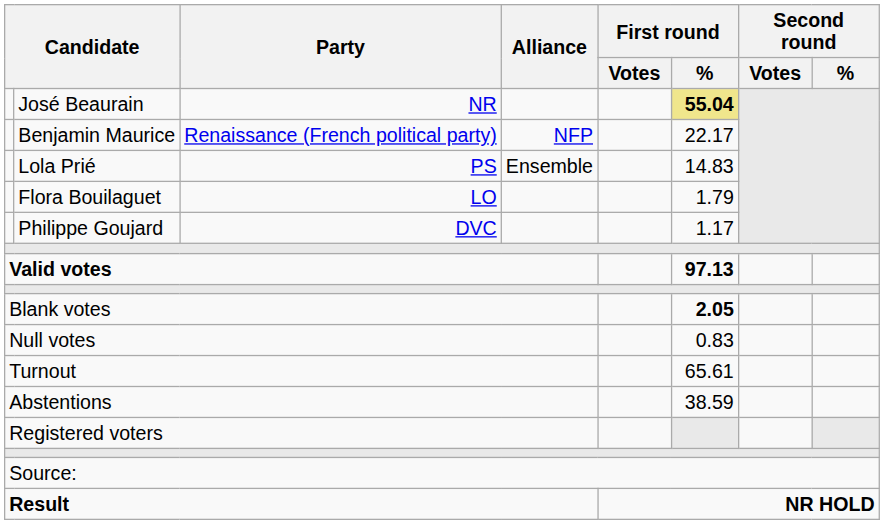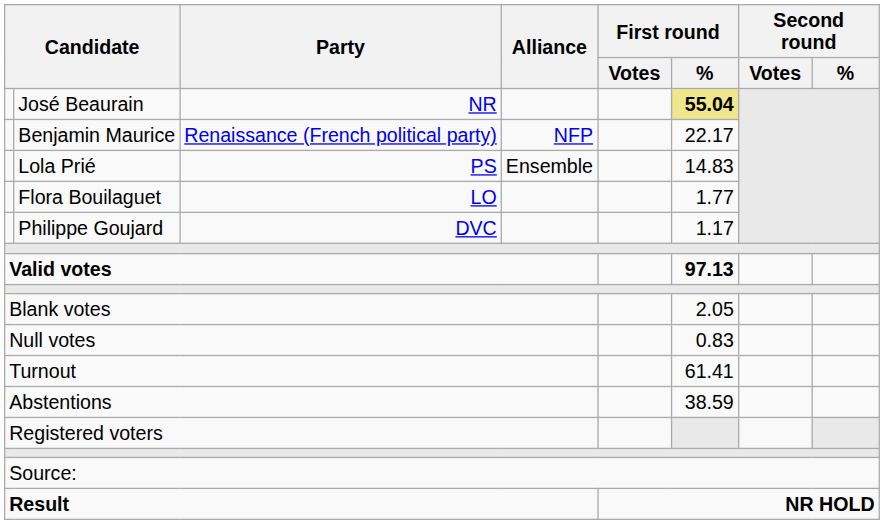(715, 197) 1.79 -> (715, 197) 1.77
(715, 309) bold -> (715, 309) normal
(709, 371) 65.61 -> (709, 371) 61.41
